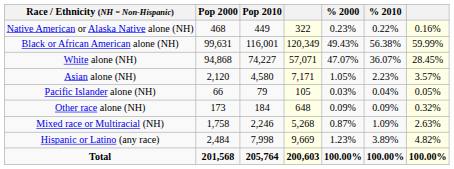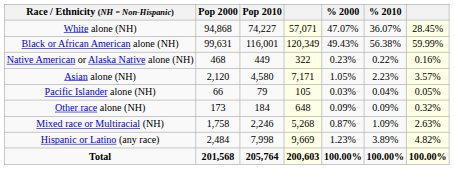rows swapped: (100, 60) <-> (100, 28)
